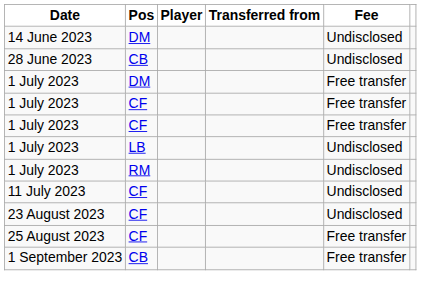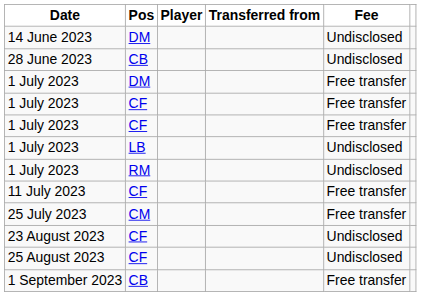(364, 192) Undisclosed -> (366, 192) Free transfer
+ row: (47, 214)
(366, 236) Free transfer -> (364, 258) Undisclosed
